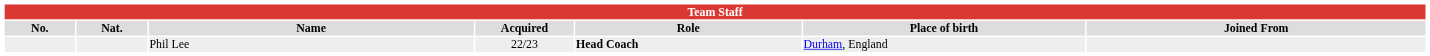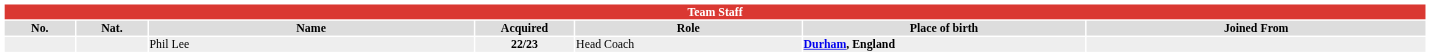(524, 44) normal -> (524, 44) bold
(607, 44) bold -> (605, 44) normal
(846, 44) normal -> (849, 44) bold
